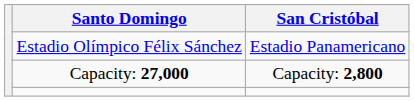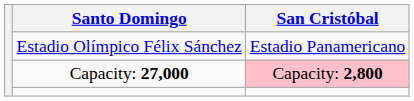(328, 73) no background -> (328, 73) pink background
